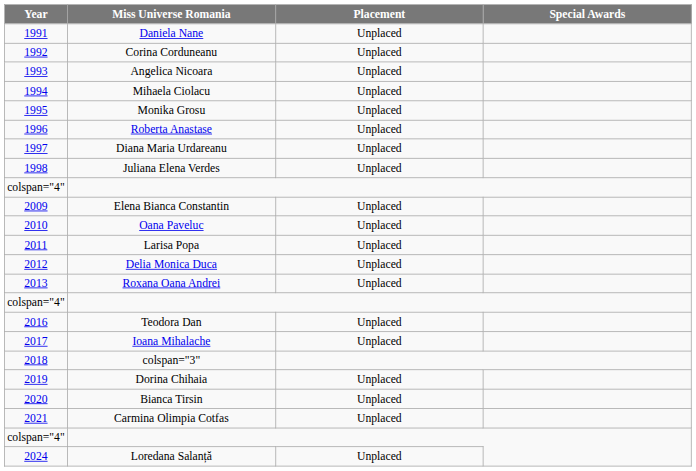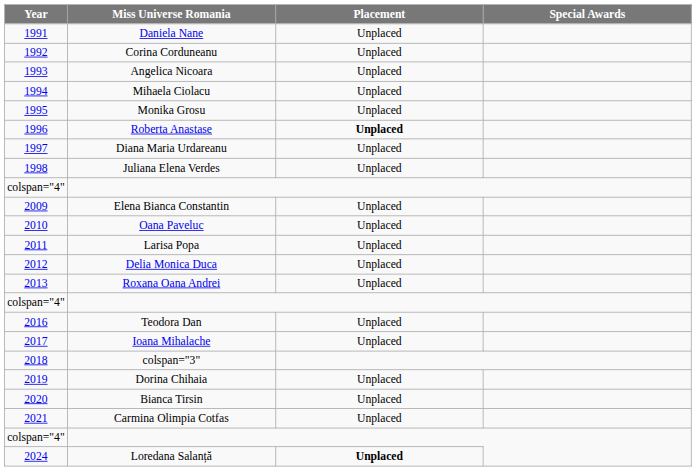(379, 129) normal -> (379, 129) bold
(379, 456) normal -> (379, 456) bold
